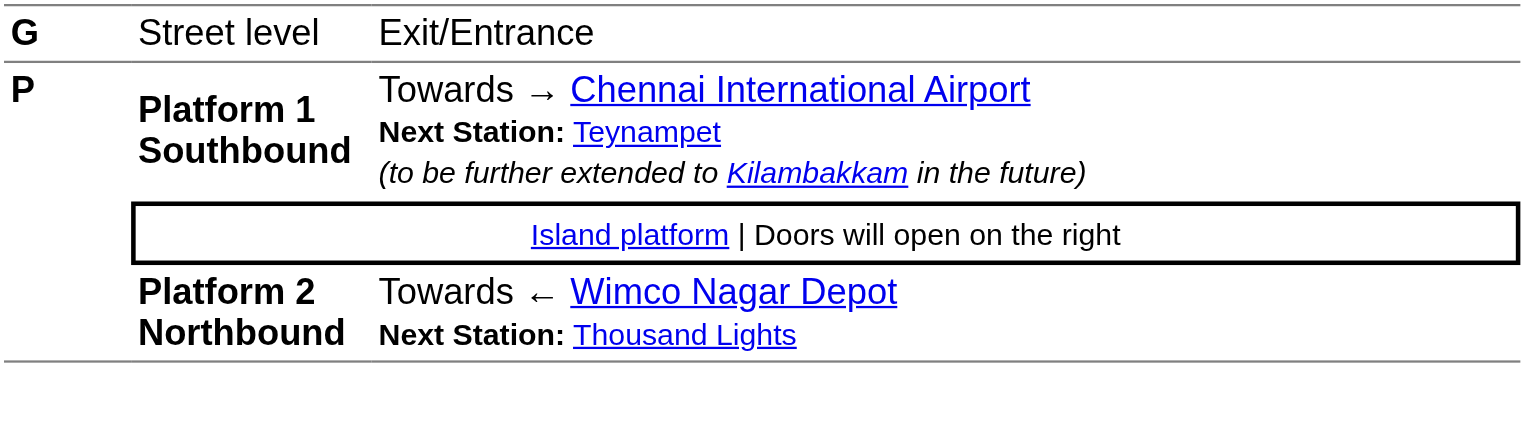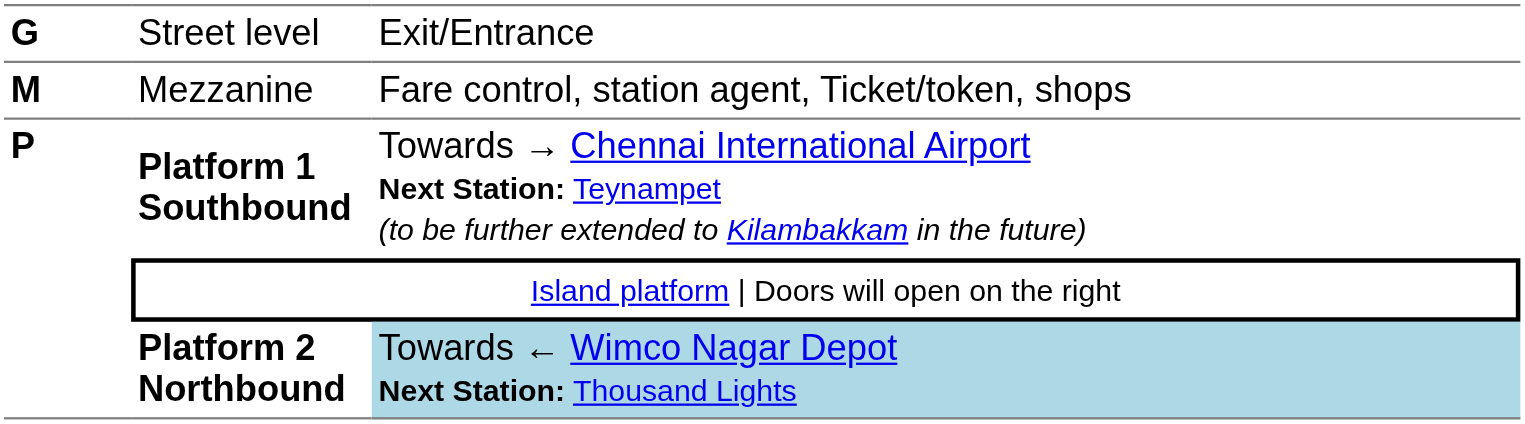+ row: (226, 89)
(638, 312) no background -> (638, 368) lightblue background
